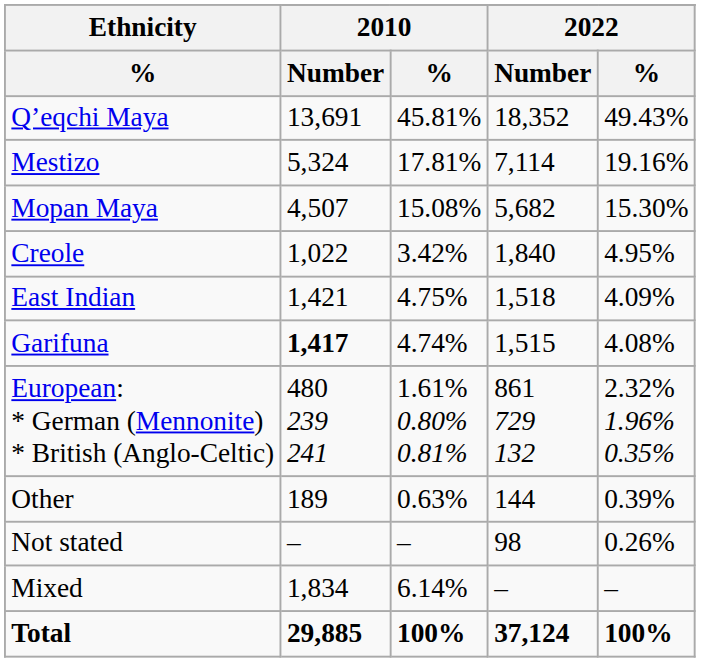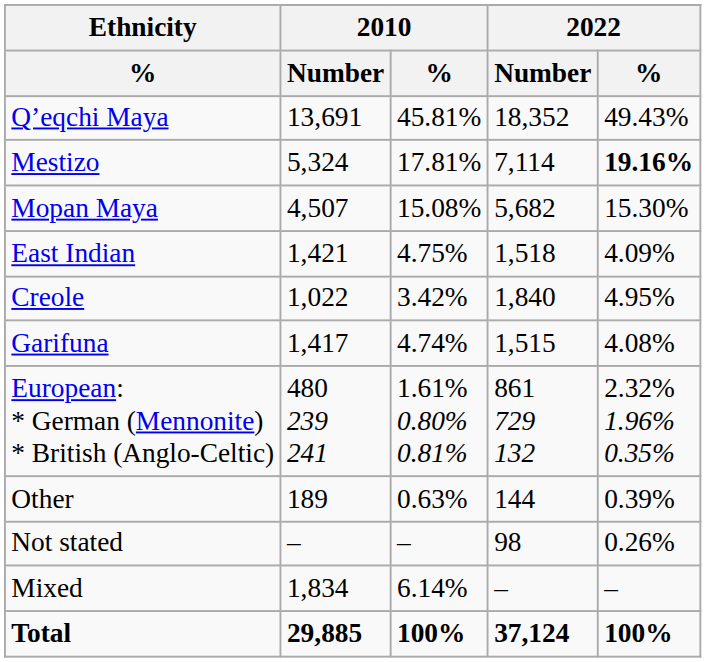(646, 162) normal -> (649, 162) bold
rows swapped: (48, 253) <-> (73, 298)
(318, 343) bold -> (318, 343) normal
